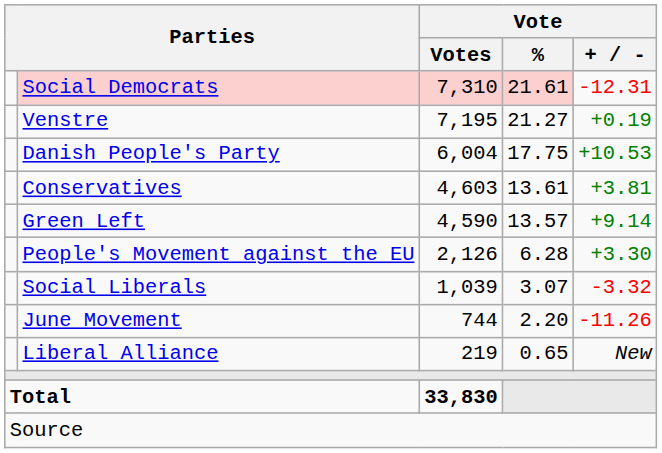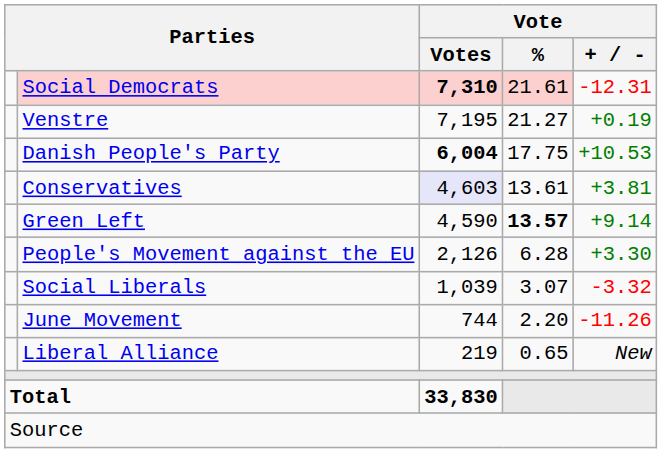(467, 88) normal -> (467, 88) bold
(467, 154) normal -> (467, 154) bold
(467, 188) no background -> (467, 188) lavender background
(538, 221) normal -> (538, 221) bold
